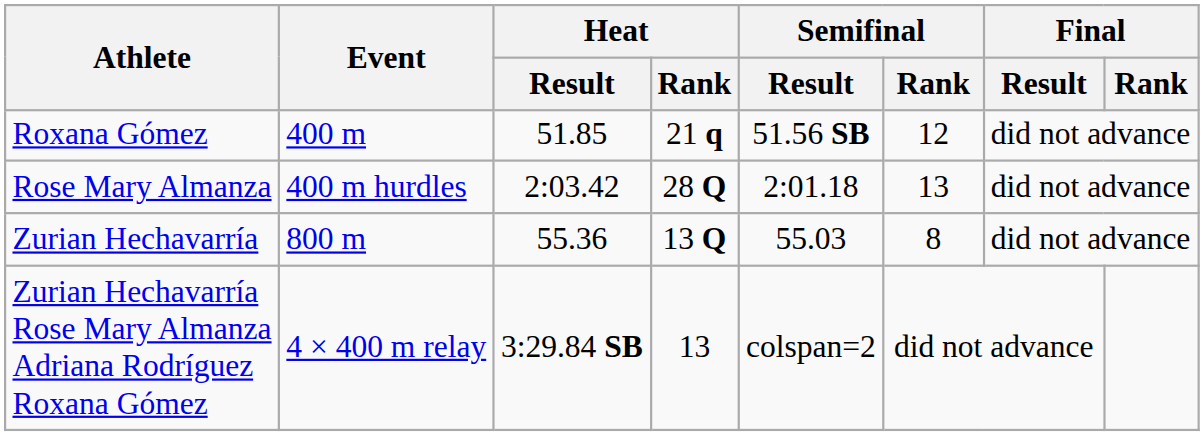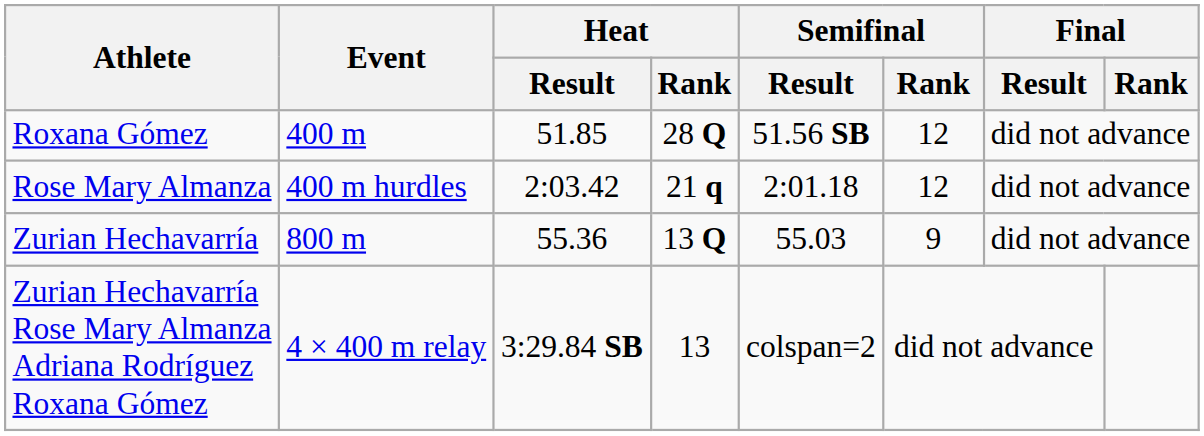(694, 134) 21 q -> (694, 134) 28 Q
(694, 186) 28 Q -> (694, 186) 21 q
(933, 186) 13 -> (933, 186) 12
(933, 238) 8 -> (933, 238) 9
